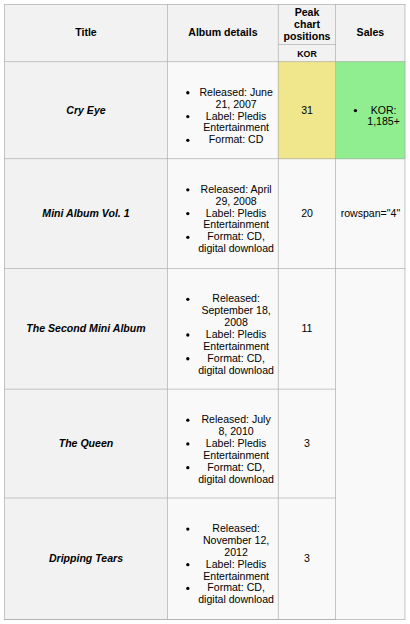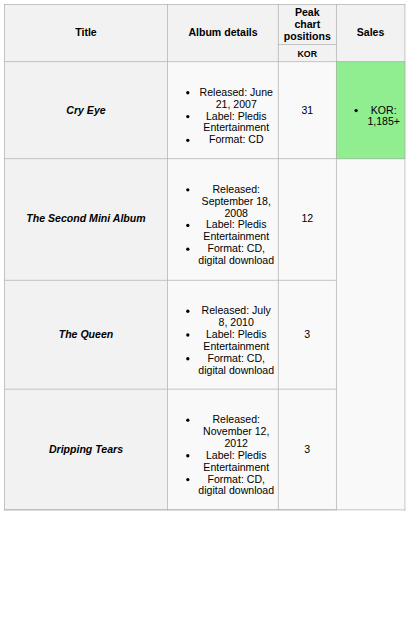(307, 110) khaki background -> (307, 110) no background
- row: (86, 213)
(307, 328) 11 -> (307, 219) 12
